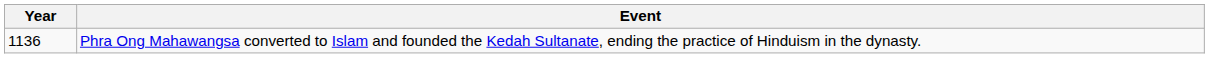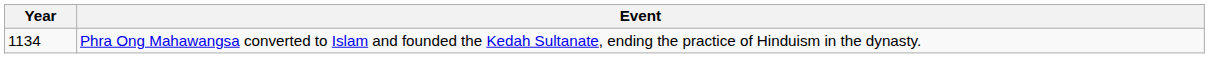(24, 40) 1136 -> (24, 40) 1134
